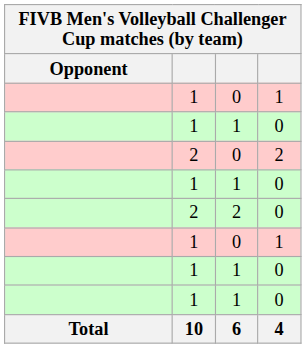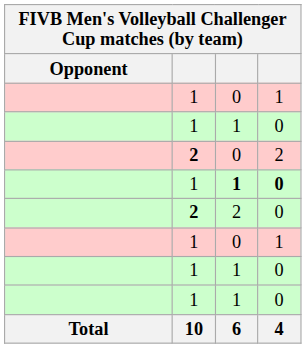(194, 155) normal -> (194, 155) bold
(236, 184) normal -> (236, 184) bold
(279, 184) normal -> (279, 184) bold
(194, 213) normal -> (194, 213) bold
